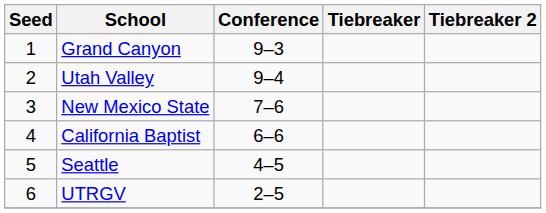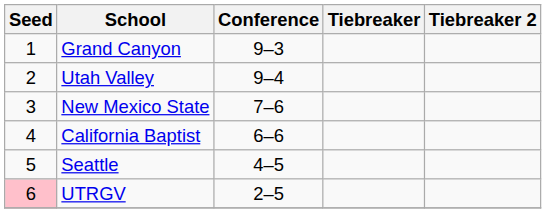(31, 194) no background -> (31, 194) pink background
